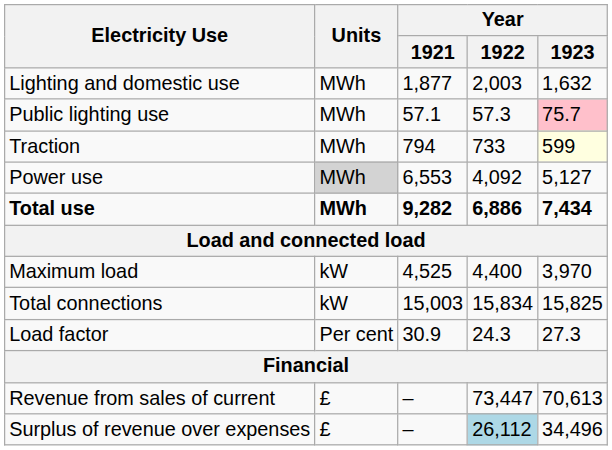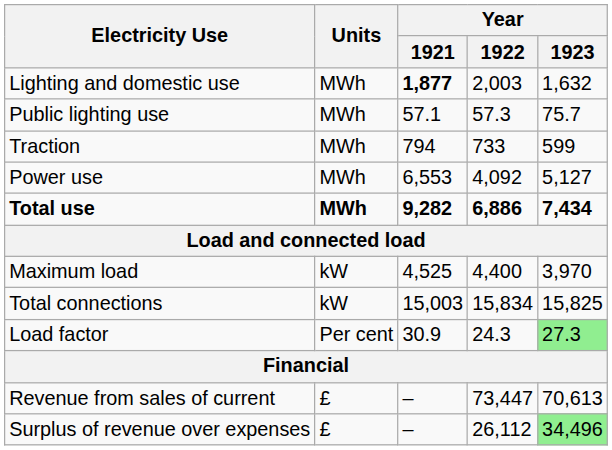(427, 83) normal -> (427, 83) bold
(561, 114) pink background -> (561, 114) no background
(559, 146) lightyellow background -> (559, 146) no background
(343, 177) lightgrey background -> (343, 177) no background
(561, 334) no background -> (561, 334) lightgreen background
(502, 429) lightblue background -> (502, 429) no background
(572, 429) no background -> (572, 429) lightgreen background
